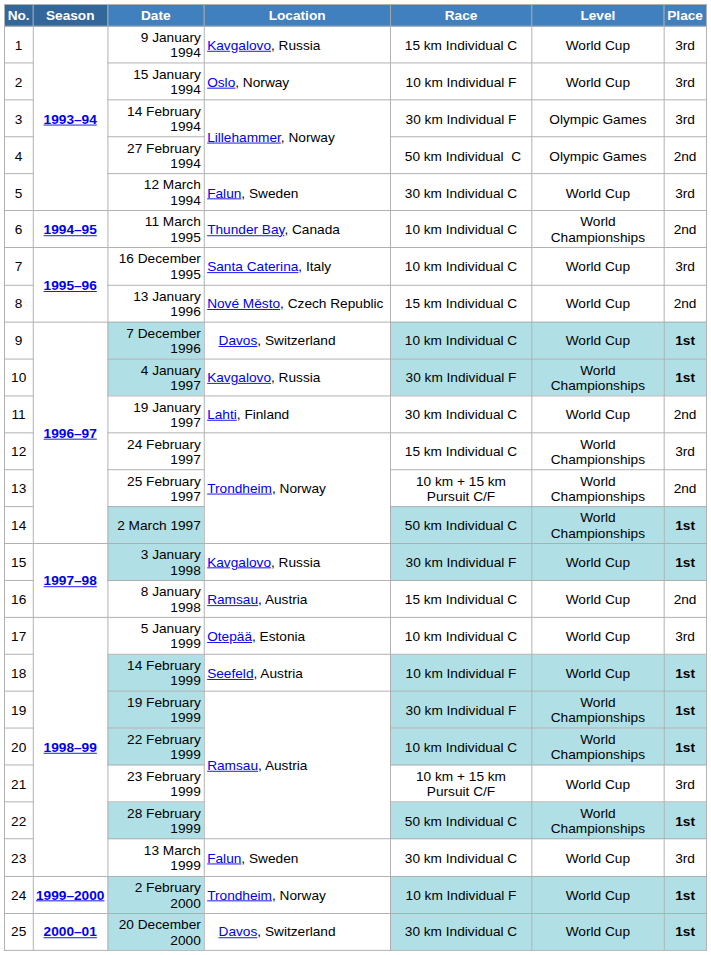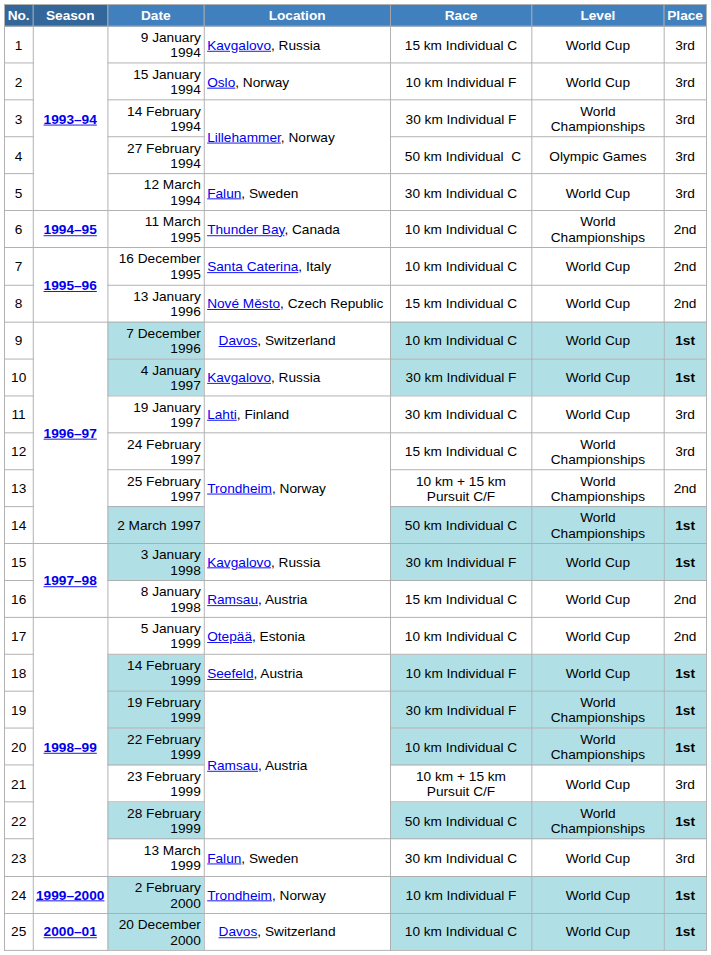(598, 119) Olympic Games -> (598, 119) World Championships
(685, 156) 2nd -> (685, 156) 3rd
(685, 267) 3rd -> (685, 267) 2nd
(598, 377) World Championships -> (598, 377) World Cup
(685, 414) 2nd -> (685, 414) 3rd
(685, 636) 3rd -> (685, 636) 2nd
(461, 932) 30 km Individual C -> (461, 932) 10 km Individual C
